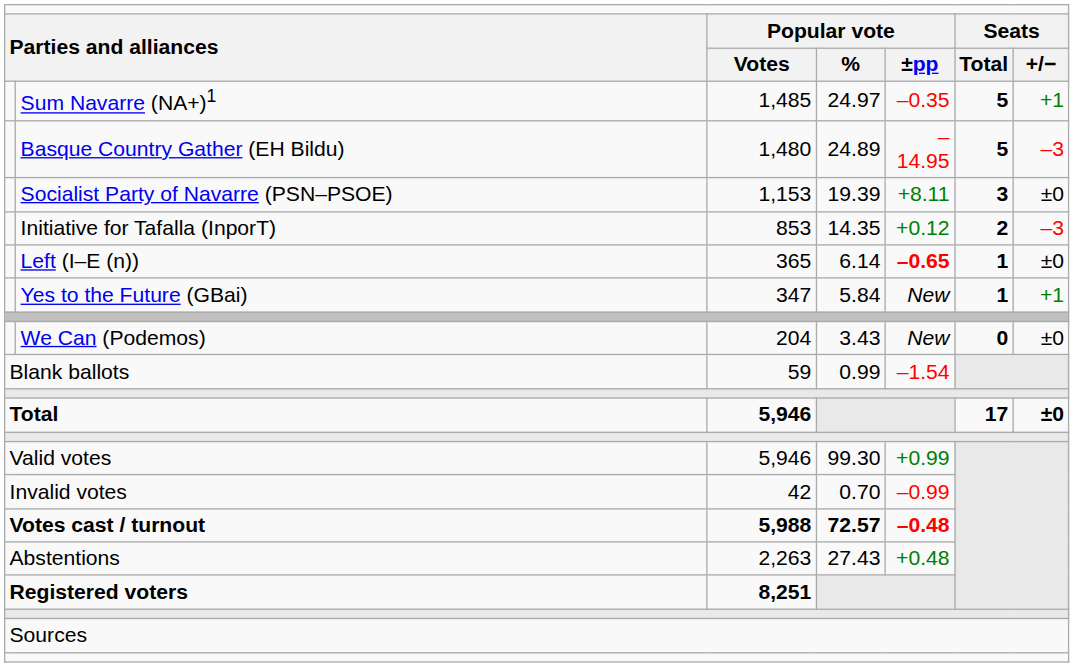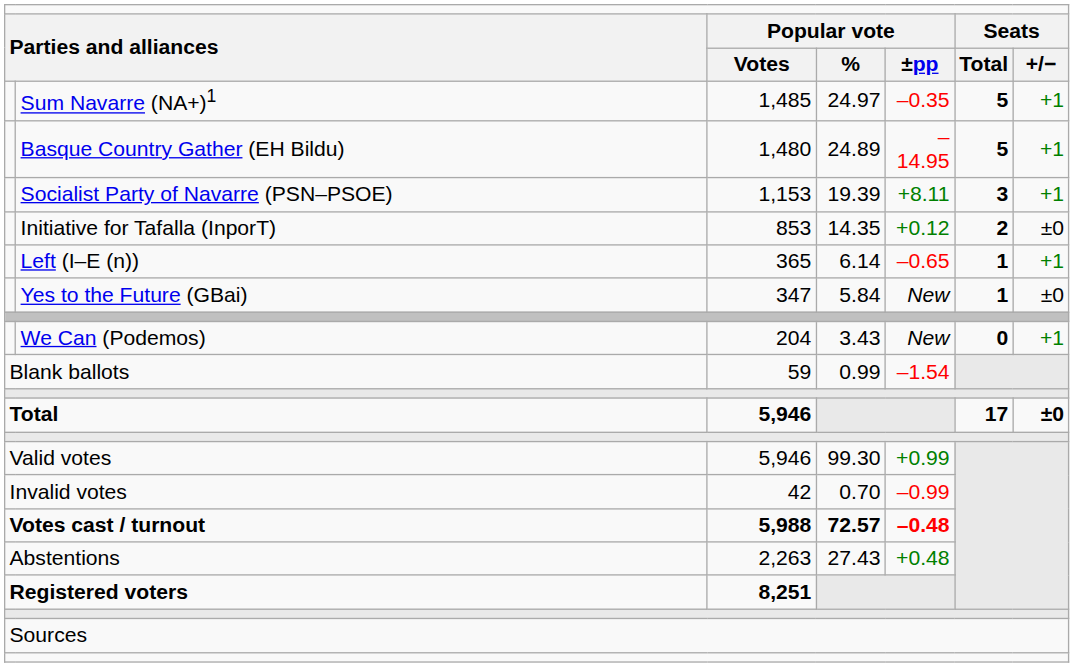(1052, 149) –3 -> (1052, 149) +1
(1052, 194) ±0 -> (1052, 194) +1
(1052, 227) –3 -> (1052, 227) ±0
(923, 261) bold -> (923, 261) normal
(1052, 261) ±0 -> (1052, 261) +1
(1052, 294) +1 -> (1052, 294) ±0
(1052, 338) ±0 -> (1052, 338) +1
